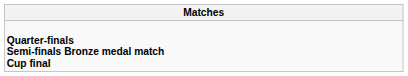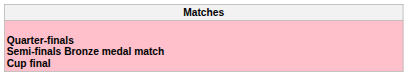(85, 51) no background -> (85, 51) pink background
